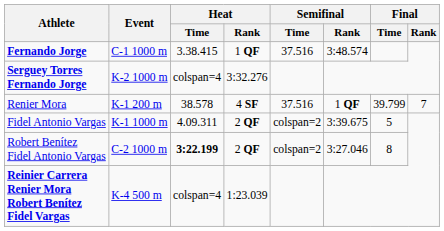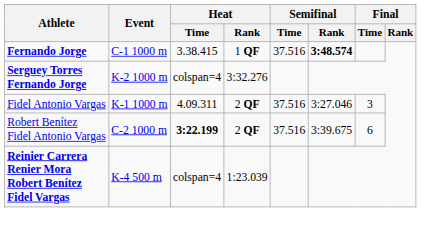(347, 51) normal -> (332, 51) bold
- row: (37, 104)
(297, 123) colspan=2 -> (289, 104) 37.516
(347, 123) 3:39.675 -> (332, 104) 3:27.046
(389, 123) 5 -> (370, 104) 3
(297, 149) colspan=2 -> (289, 130) 37.516
(347, 149) 3:27.046 -> (332, 130) 3:39.675
(389, 149) 8 -> (370, 130) 6
